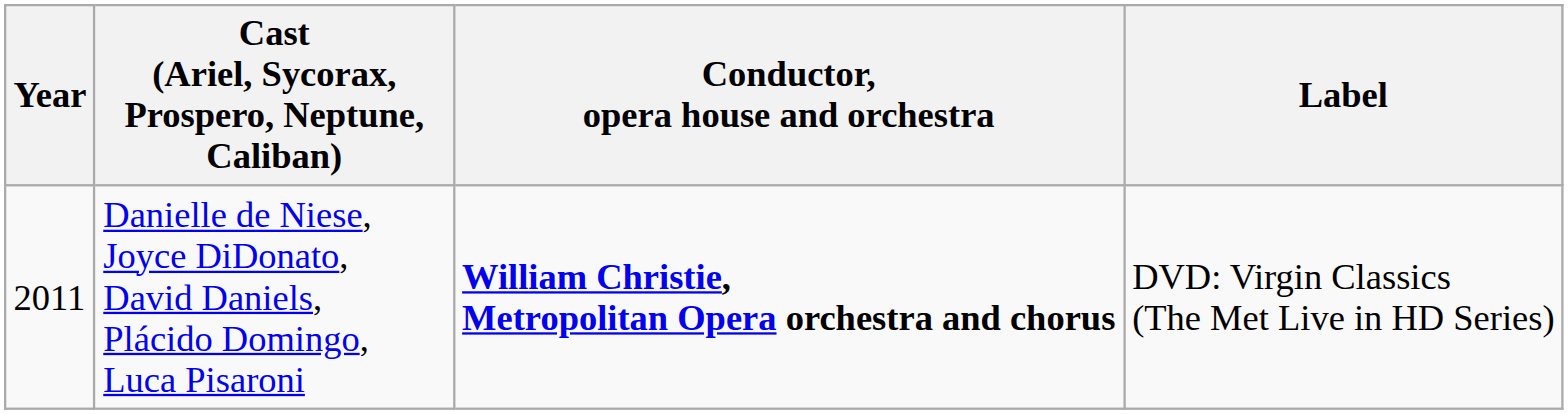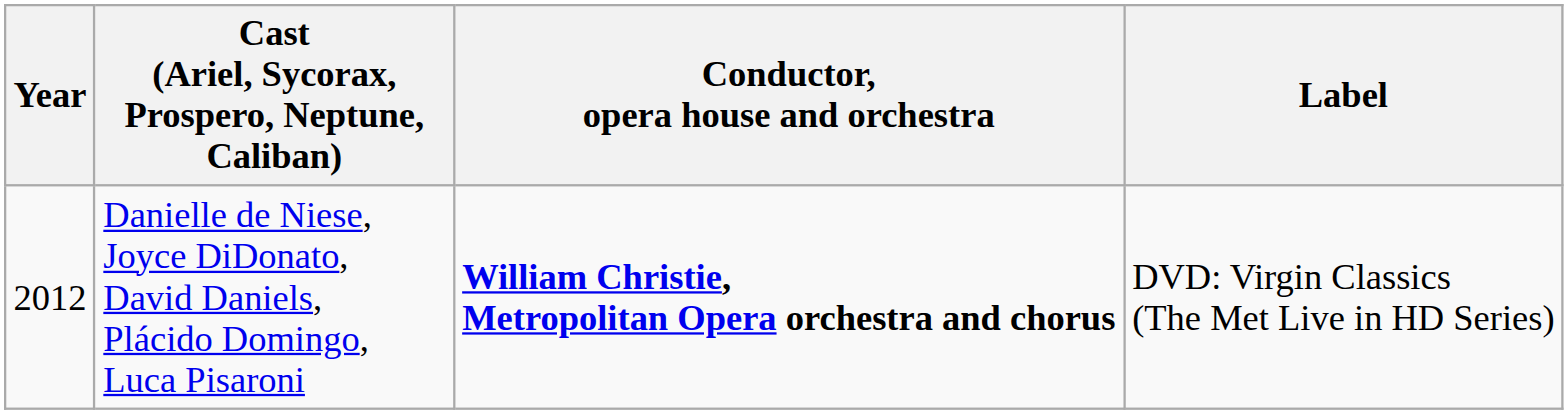(49, 296) 2011 -> (50, 296) 2012
